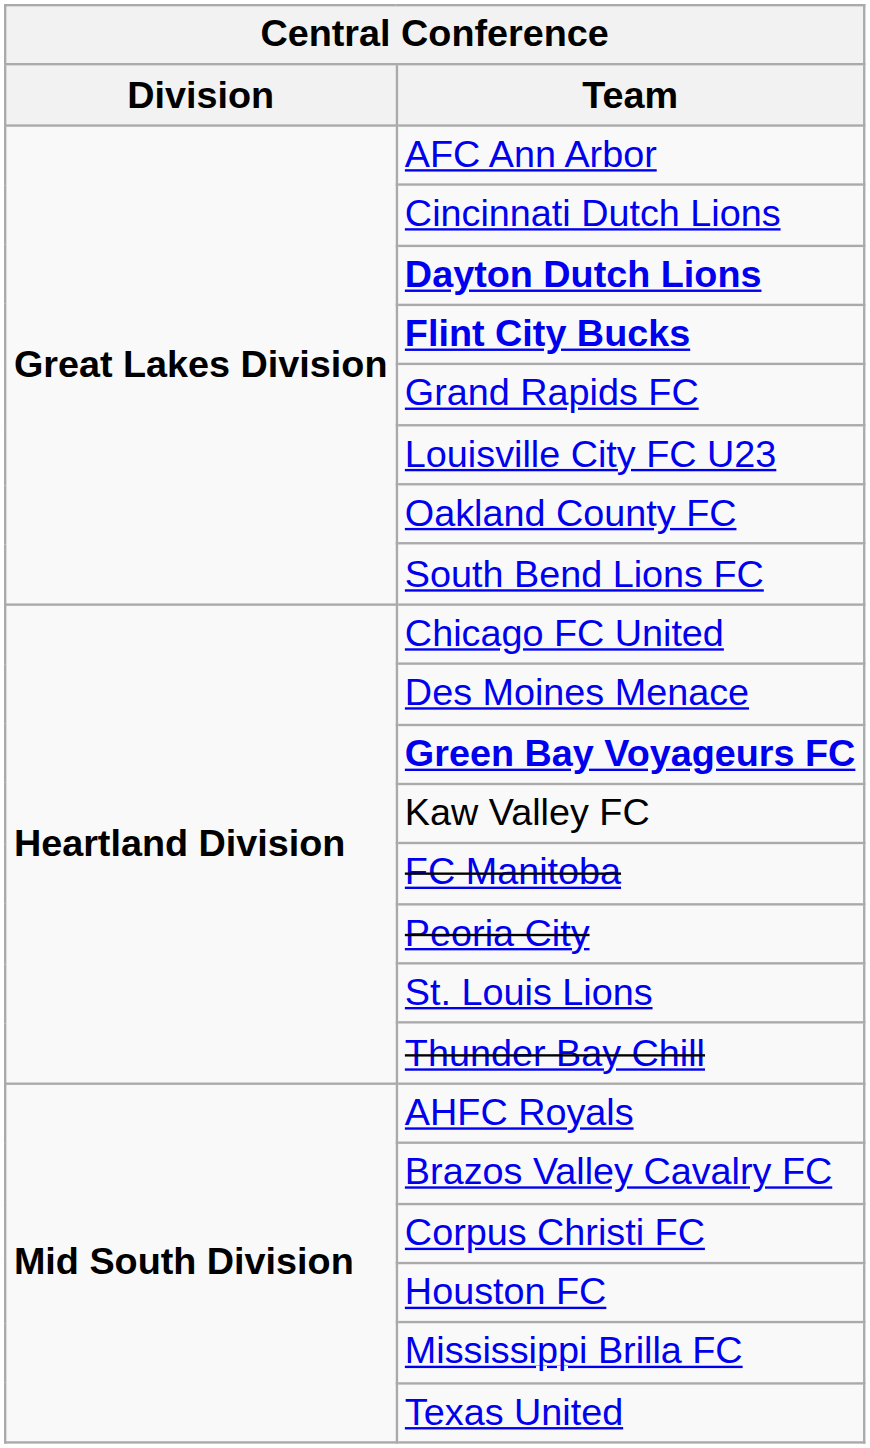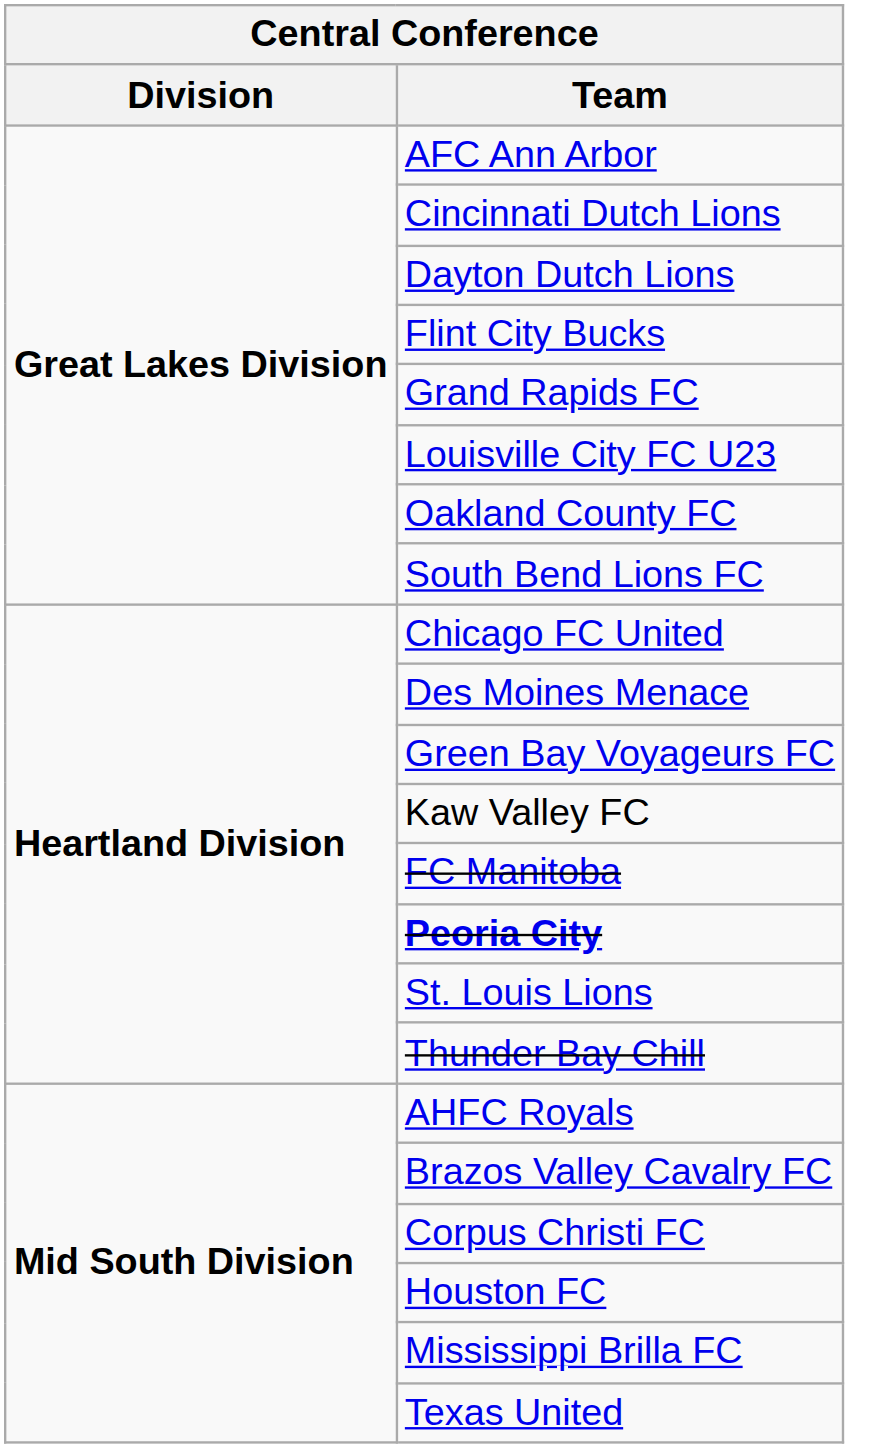(583, 273) bold -> (570, 273) normal
(548, 333) bold -> (535, 333) normal
(630, 753) bold -> (620, 753) normal
(497, 932) normal -> (504, 932) bold
